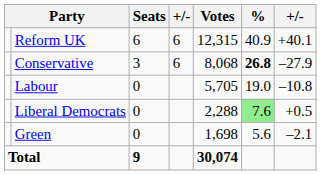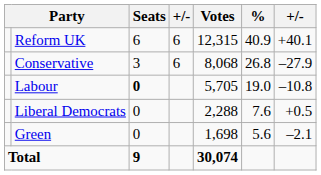(258, 63) bold -> (258, 63) normal
(136, 87) normal -> (136, 87) bold
(262, 110) lightgreen background -> (262, 110) no background
